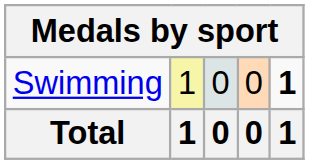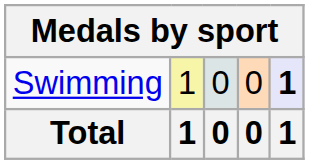(287, 83) no background -> (287, 83) lavender background
